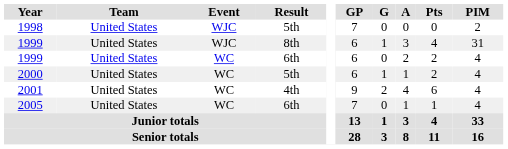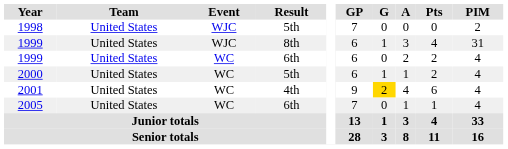(384, 89) no background -> (384, 89) gold background
